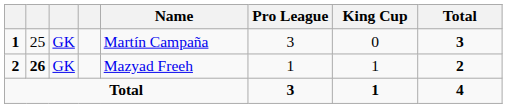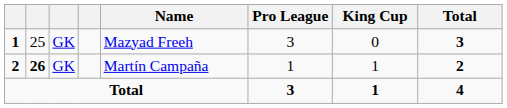(156, 41) Martín Campaña -> (148, 41) Mazyad Freeh
(148, 66) Mazyad Freeh -> (156, 66) Martín Campaña
